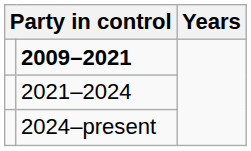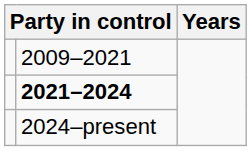(76, 57) bold -> (76, 57) normal
(76, 92) normal -> (76, 92) bold
